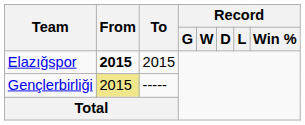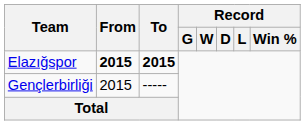(159, 62) normal -> (159, 62) bold
(116, 85) khaki background -> (116, 85) no background
